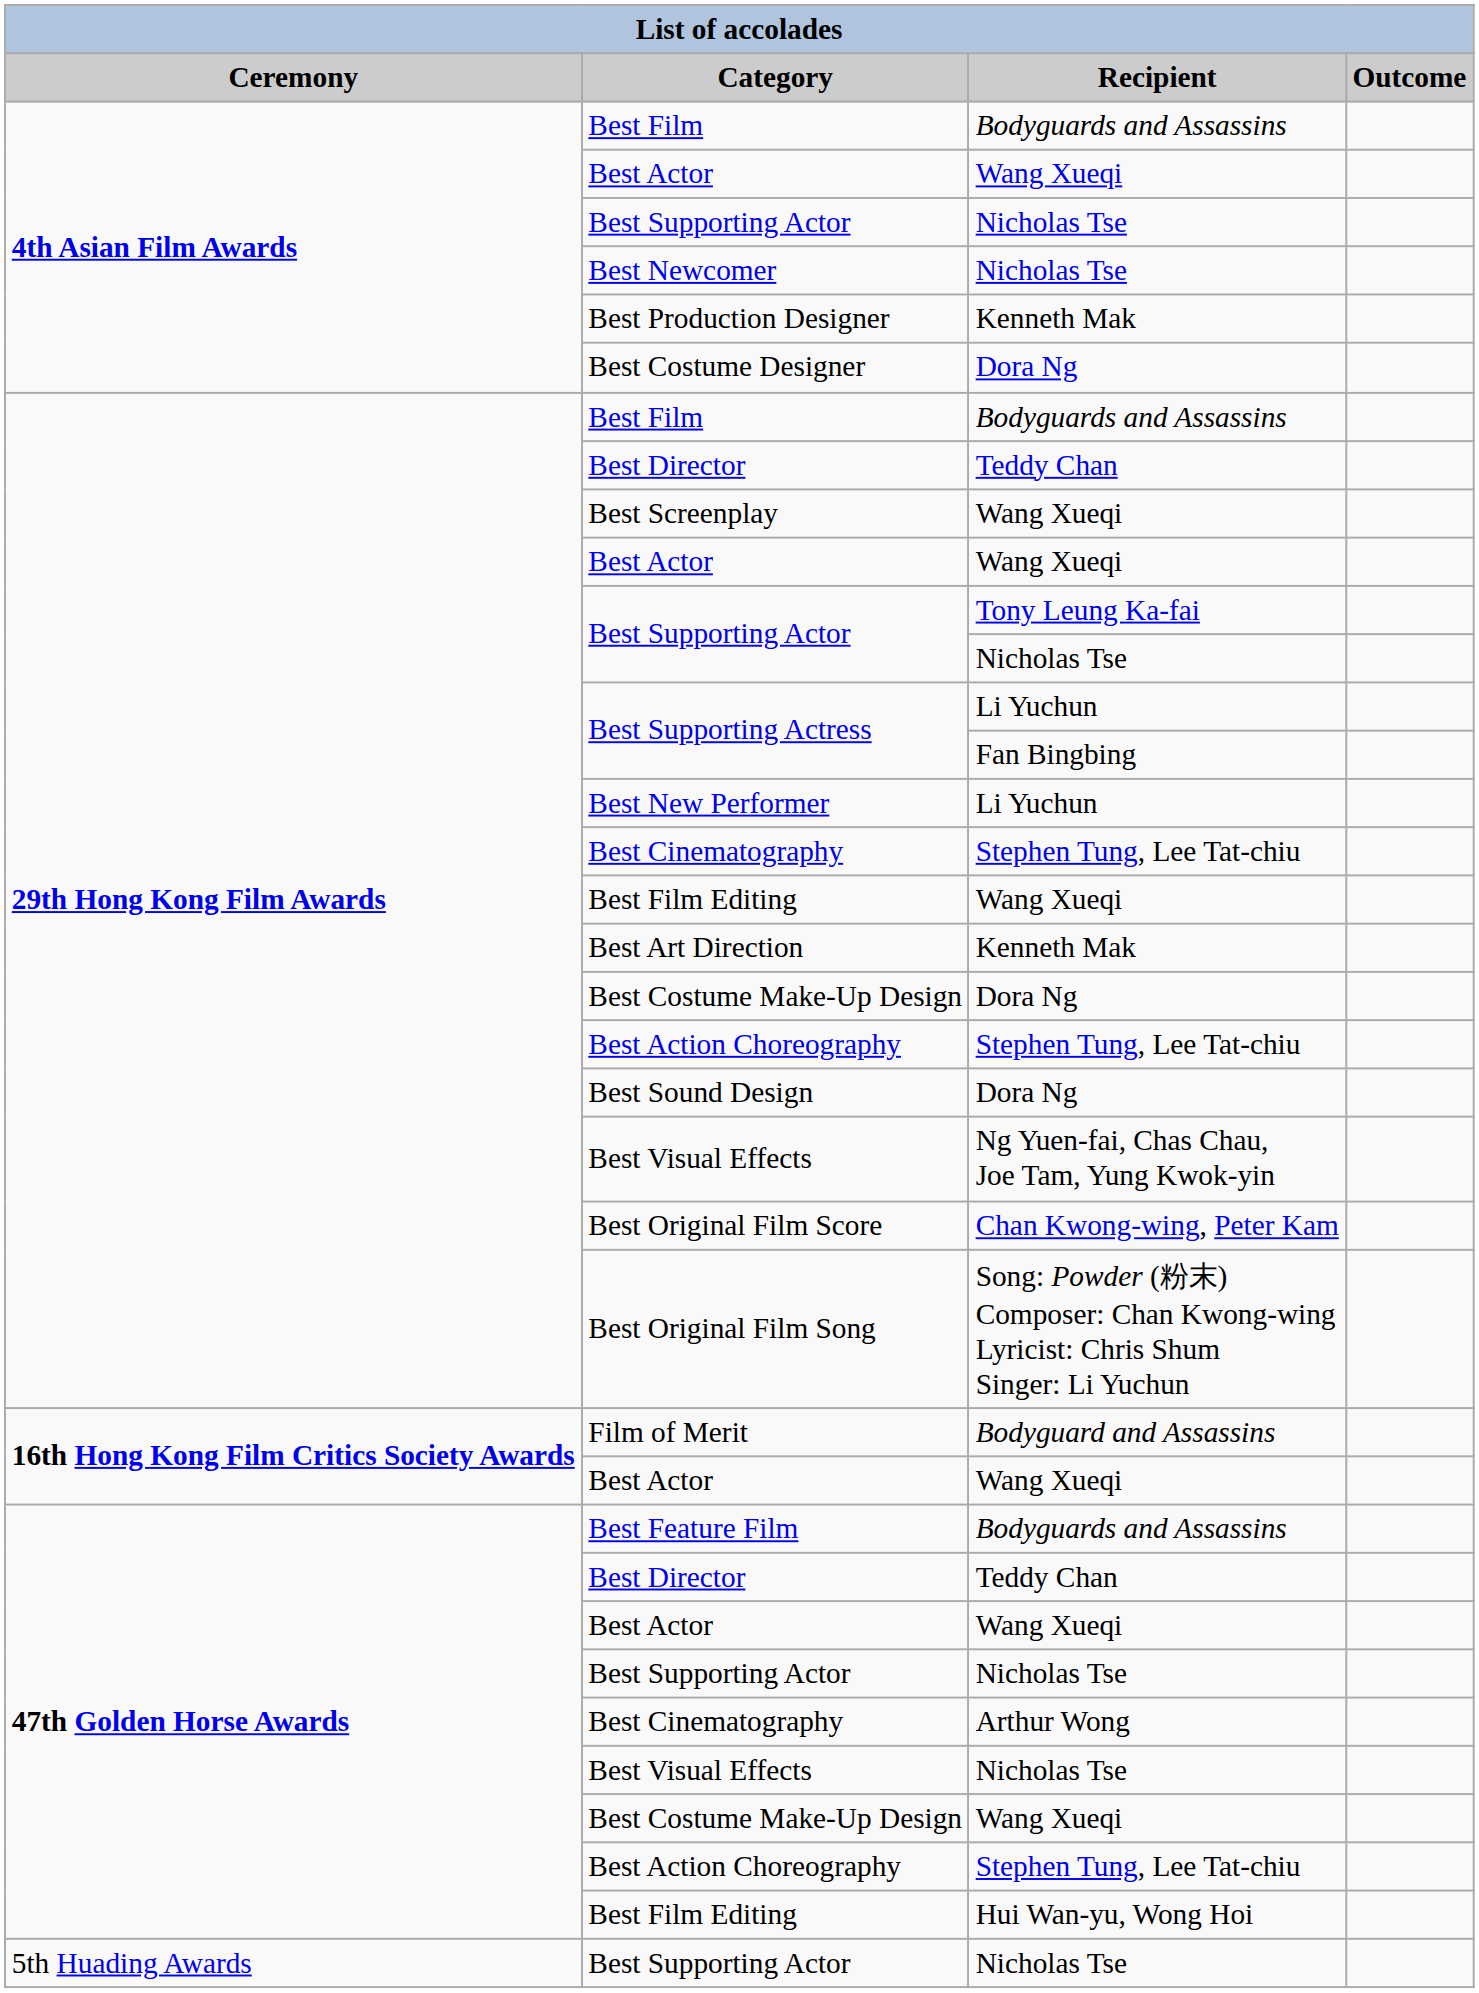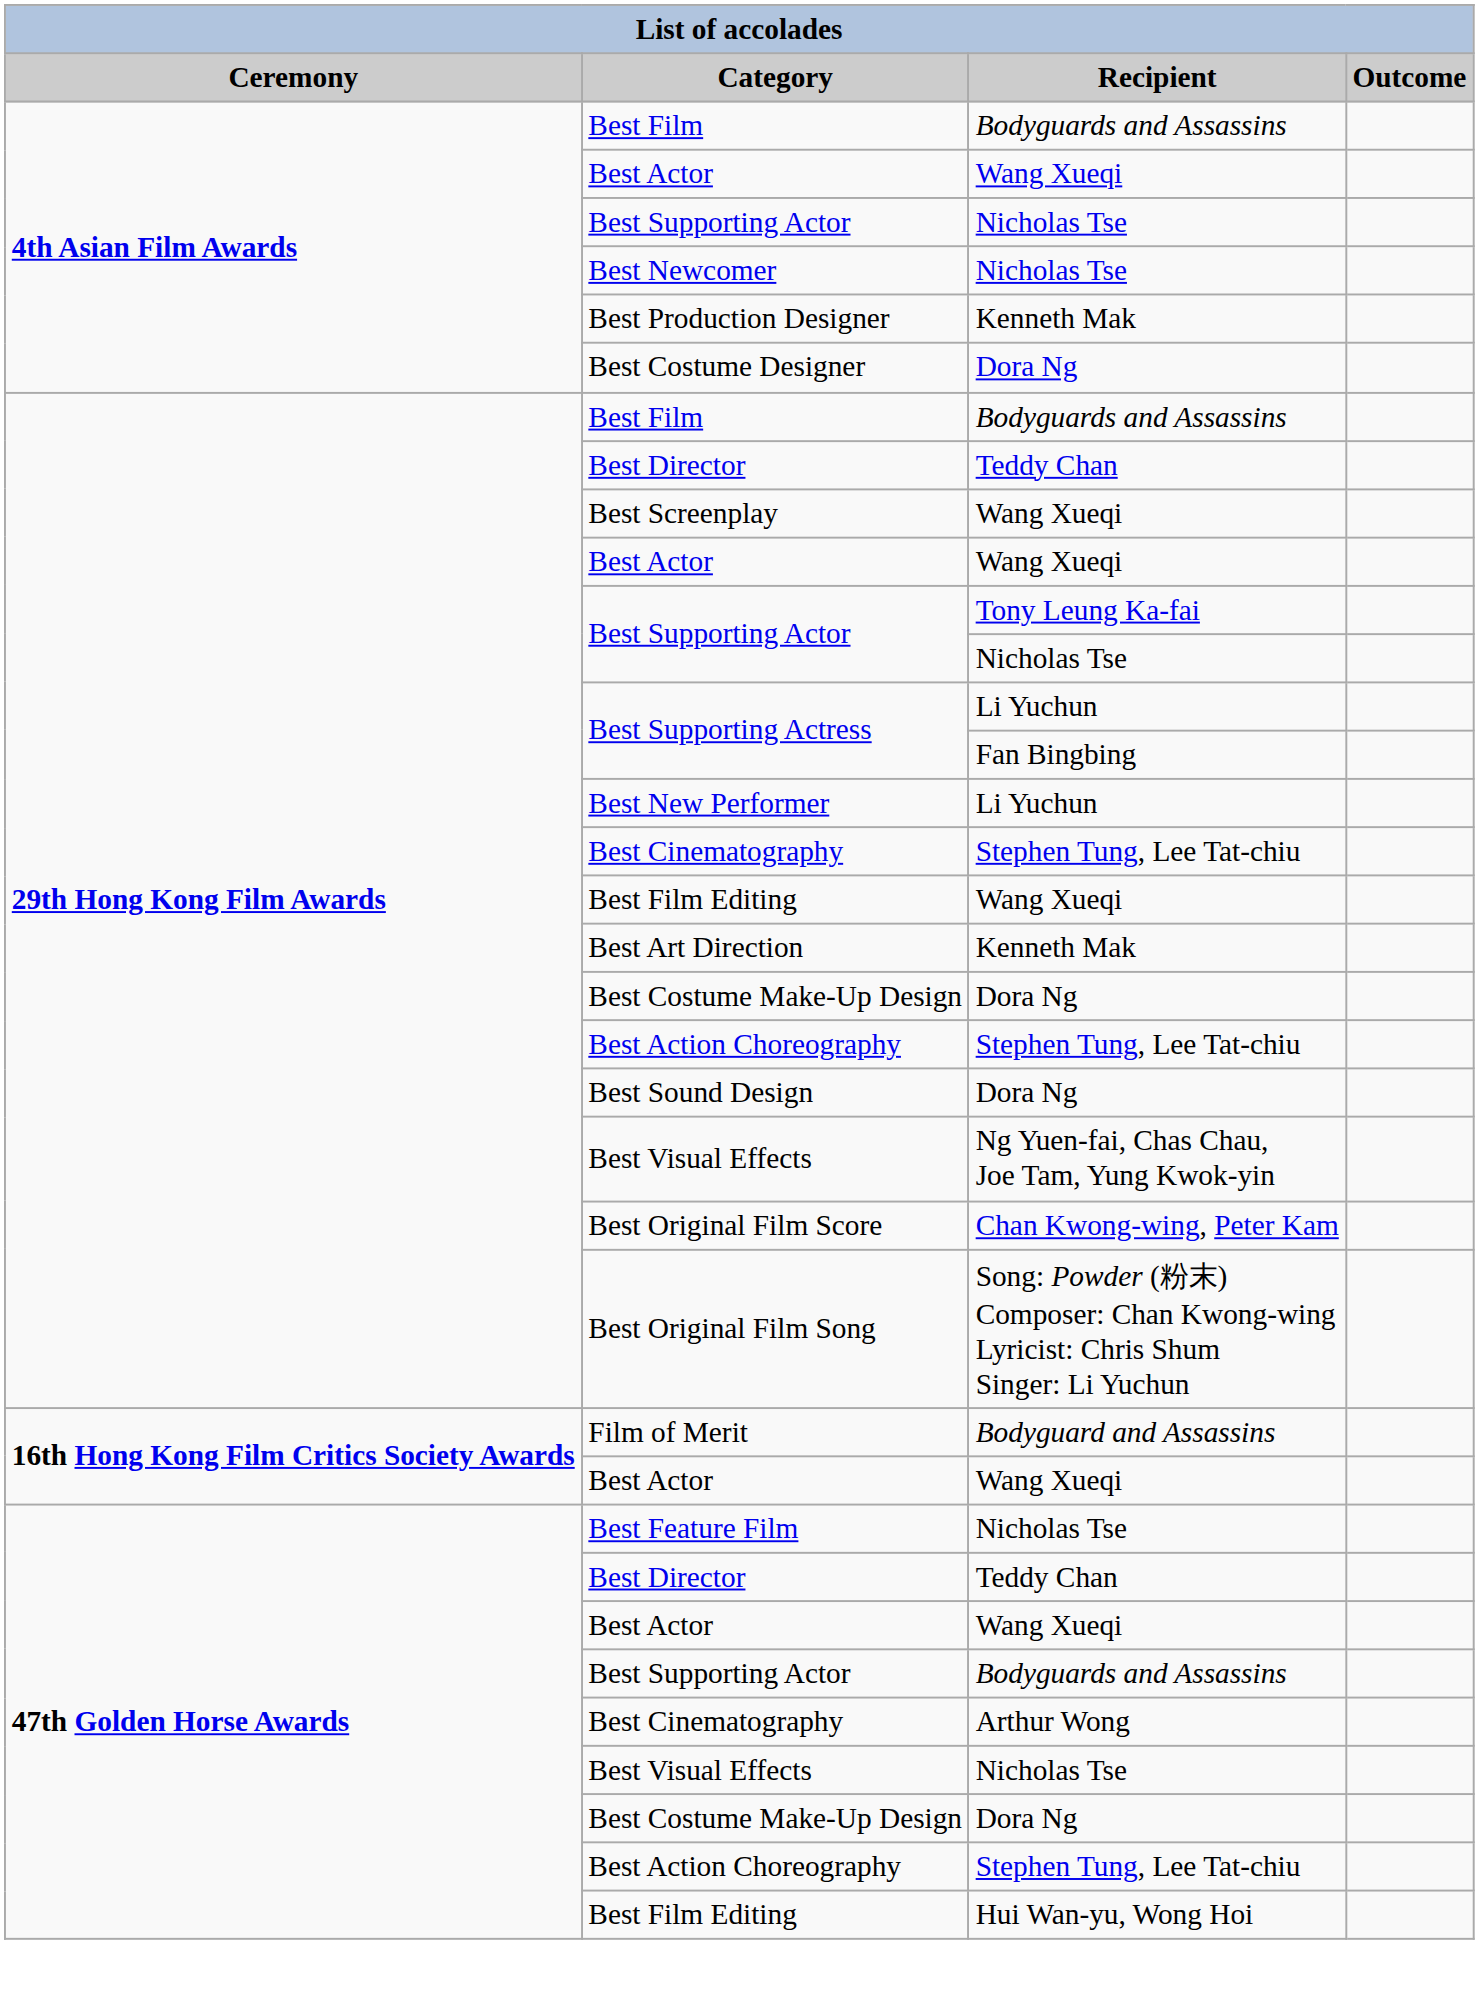(1131, 1528) Bodyguards and Assassins -> (1051, 1528) Nicholas Tse
(1051, 1673) Nicholas Tse -> (1131, 1673) Bodyguards and Assassins
(1049, 1818) Wang Xueqi -> (1027, 1818) Dora Ng
- row: (132, 1963)
